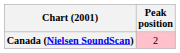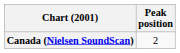(156, 40) pink background -> (156, 40) no background
